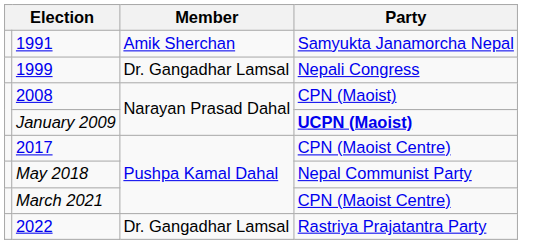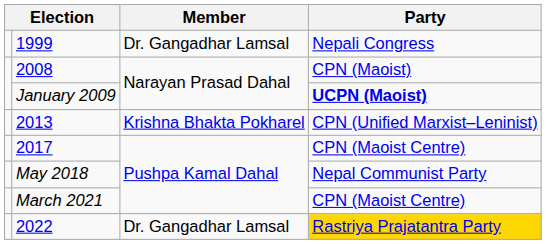- row: (34, 43)
+ row: (34, 122)
(392, 226) no background -> (407, 226) gold background
